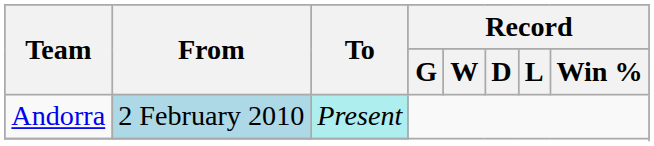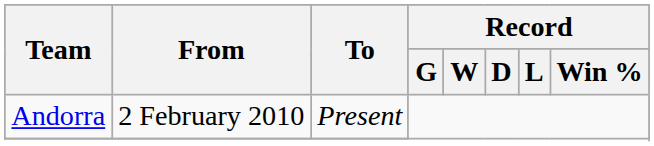(211, 116) lightblue background -> (211, 116) no background
(360, 116) paleturquoise background -> (360, 116) no background
